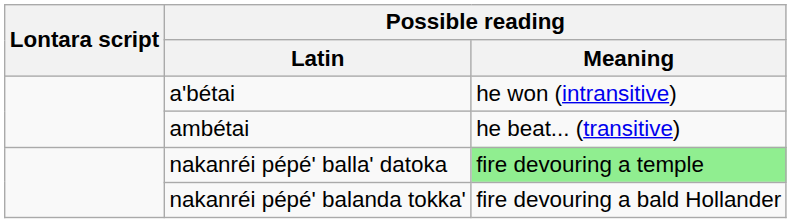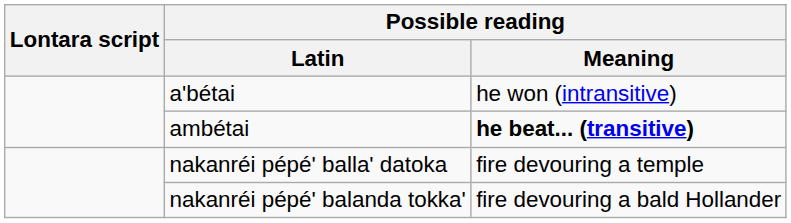(578, 128) normal -> (585, 128) bold
(590, 164) lightgreen background -> (590, 164) no background
